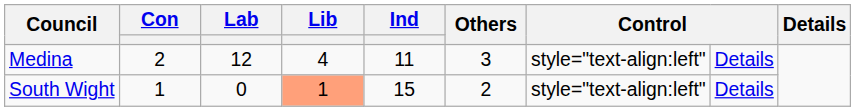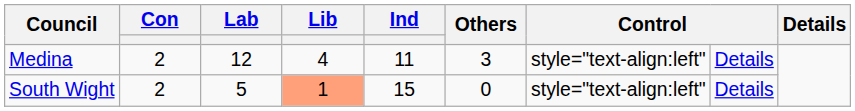(160, 90) 1 -> (160, 90) 2
(241, 90) 0 -> (241, 90) 5
(486, 90) 2 -> (486, 90) 0
